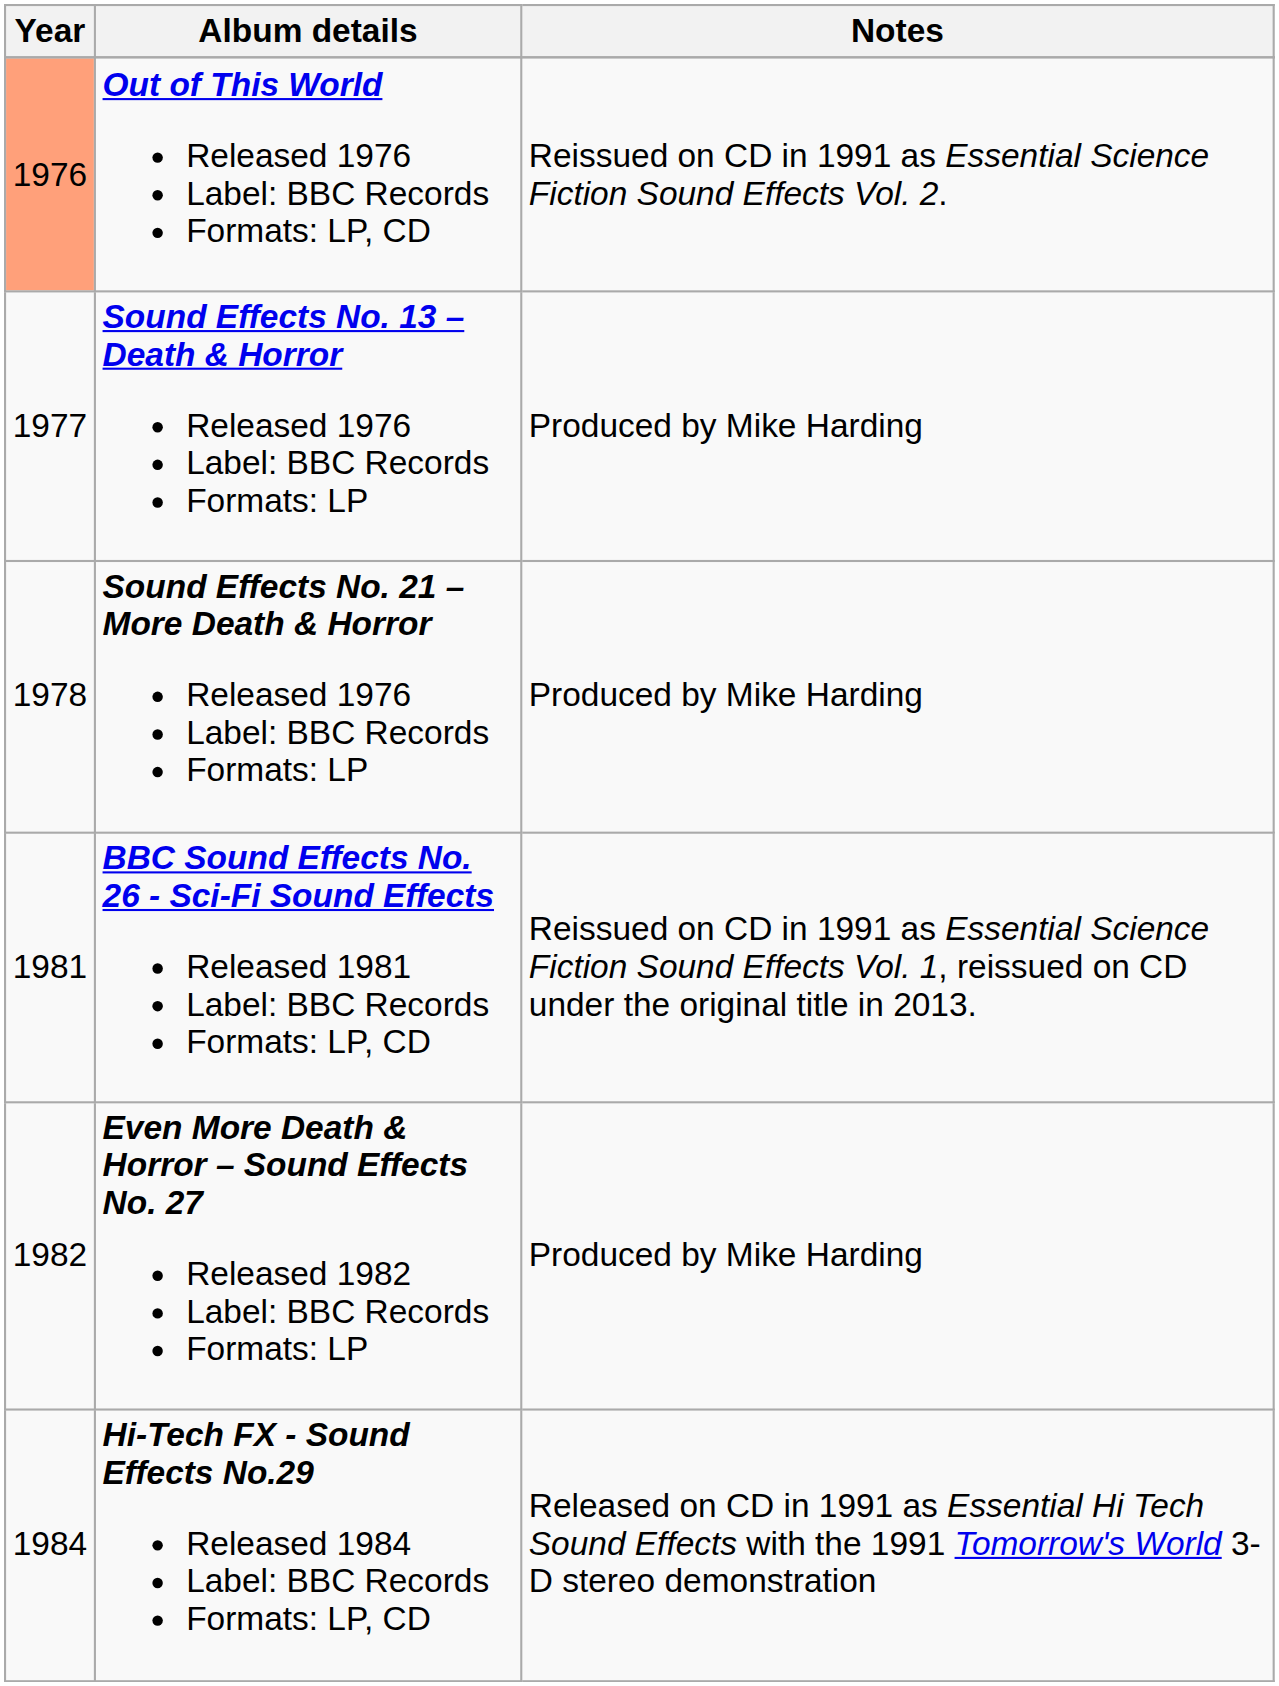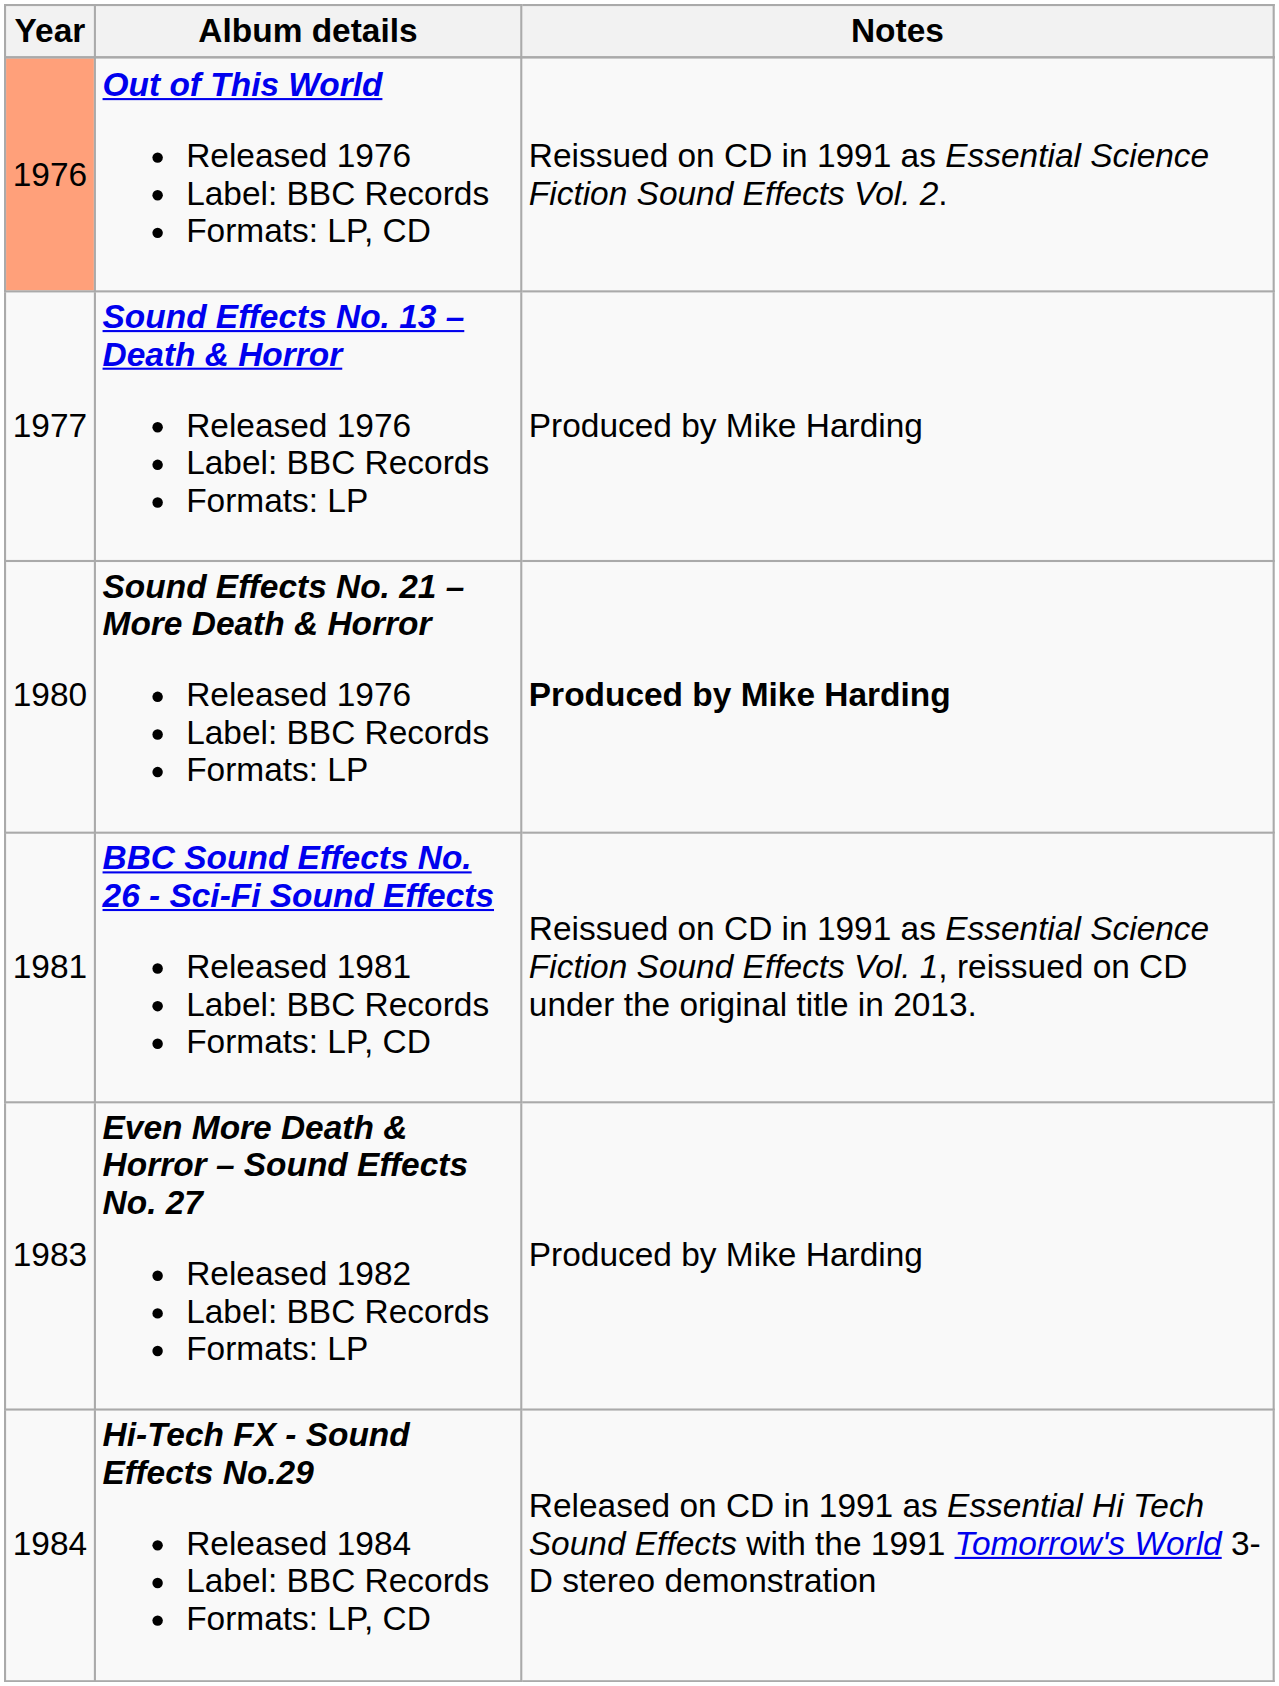(50, 695) 1978 -> (50, 695) 1980
(726, 695) normal -> (740, 695) bold
(50, 1255) 1982 -> (50, 1255) 1983
